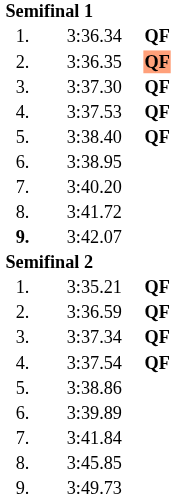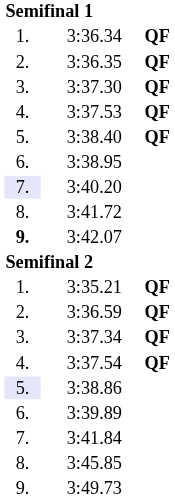(157, 61) lightsalmon background -> (157, 61) no background
(23, 187) no background -> (23, 187) lavender background
(23, 387) no background -> (23, 387) lavender background
